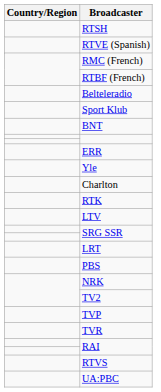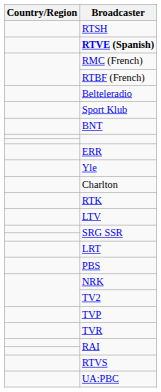(116, 45) normal -> (118, 45) bold
